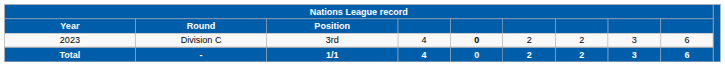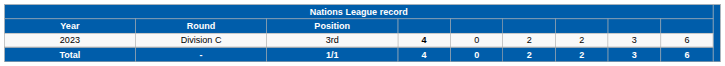(424, 41) normal -> (424, 41) bold
(477, 41) bold -> (477, 41) normal
